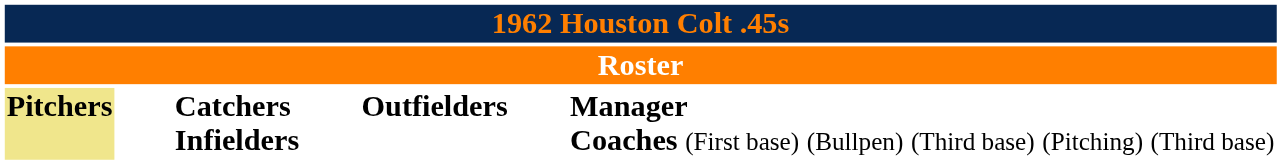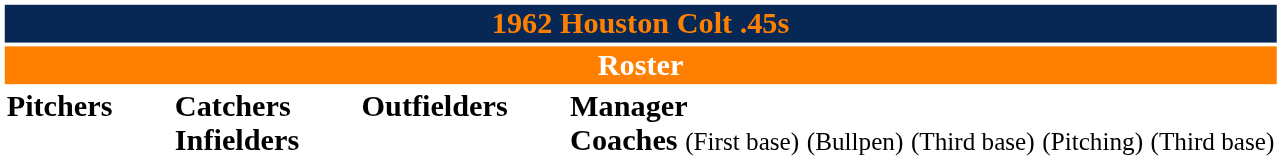(60, 106) khaki background -> (60, 106) no background
